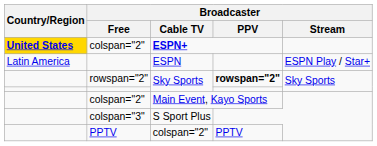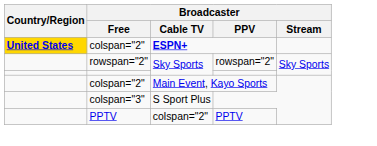- row: (119, 62)
(248, 78) bold -> (245, 62) normal
